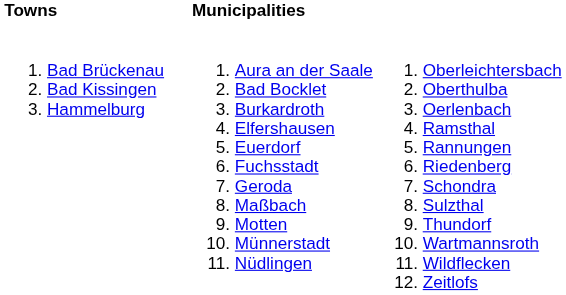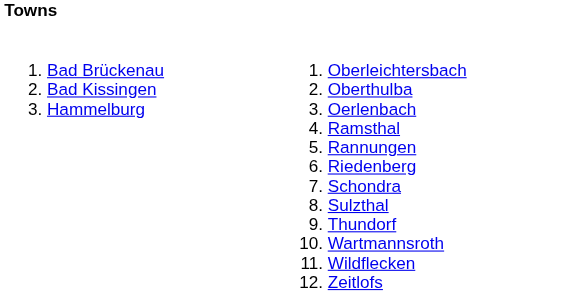- column: (249, 10)
